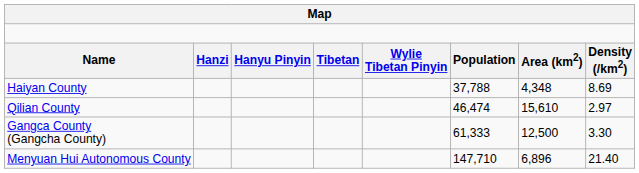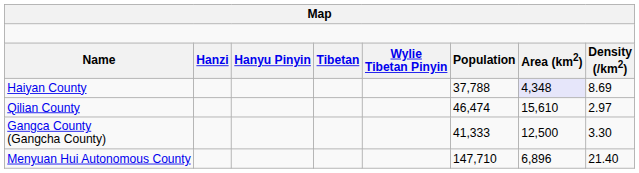(536, 88) no background -> (536, 88) lavender background
(472, 133) 61,333 -> (472, 133) 41,333
